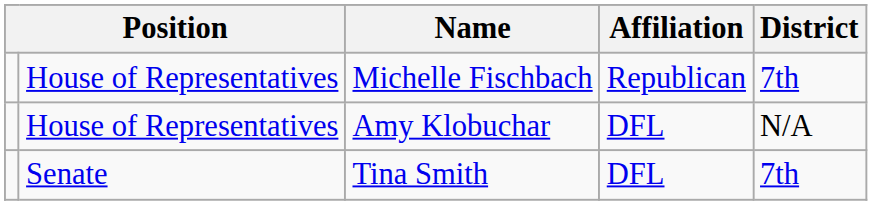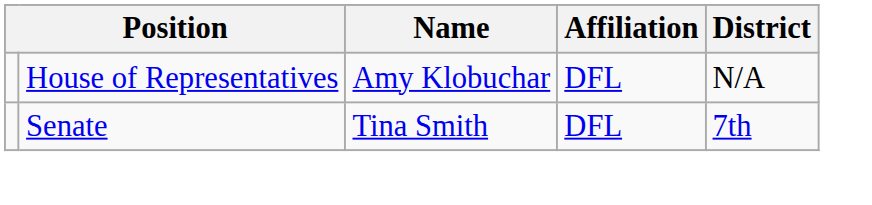- row: (473, 77)
